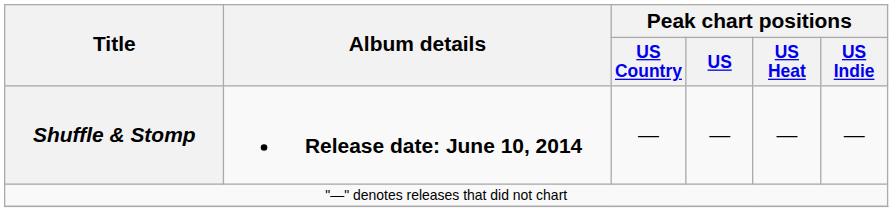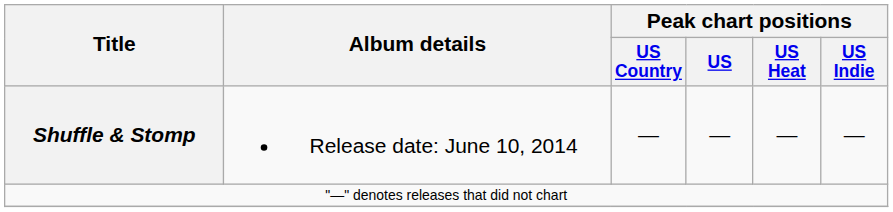(417, 147) bold -> (417, 147) normal
